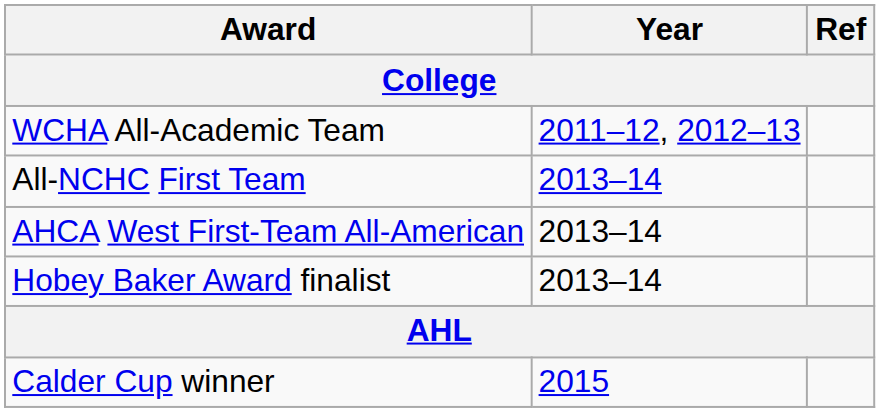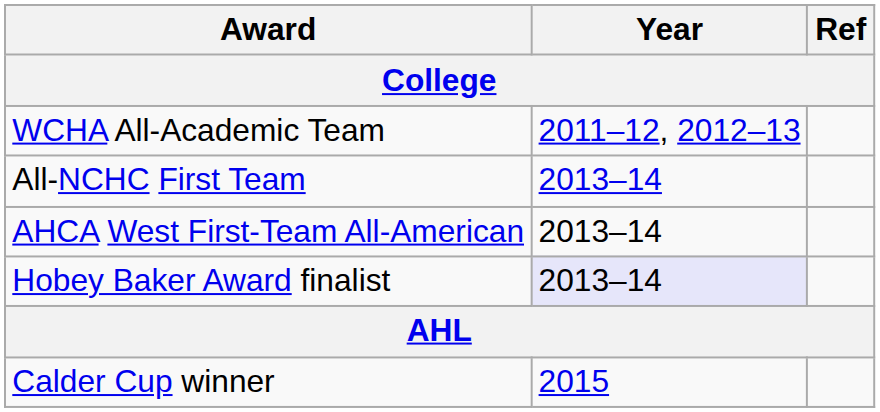(600, 280) no background -> (600, 280) lavender background
